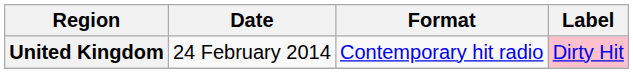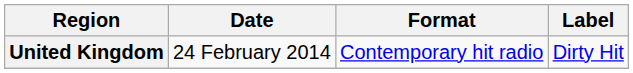(588, 52) pink background -> (588, 52) no background
